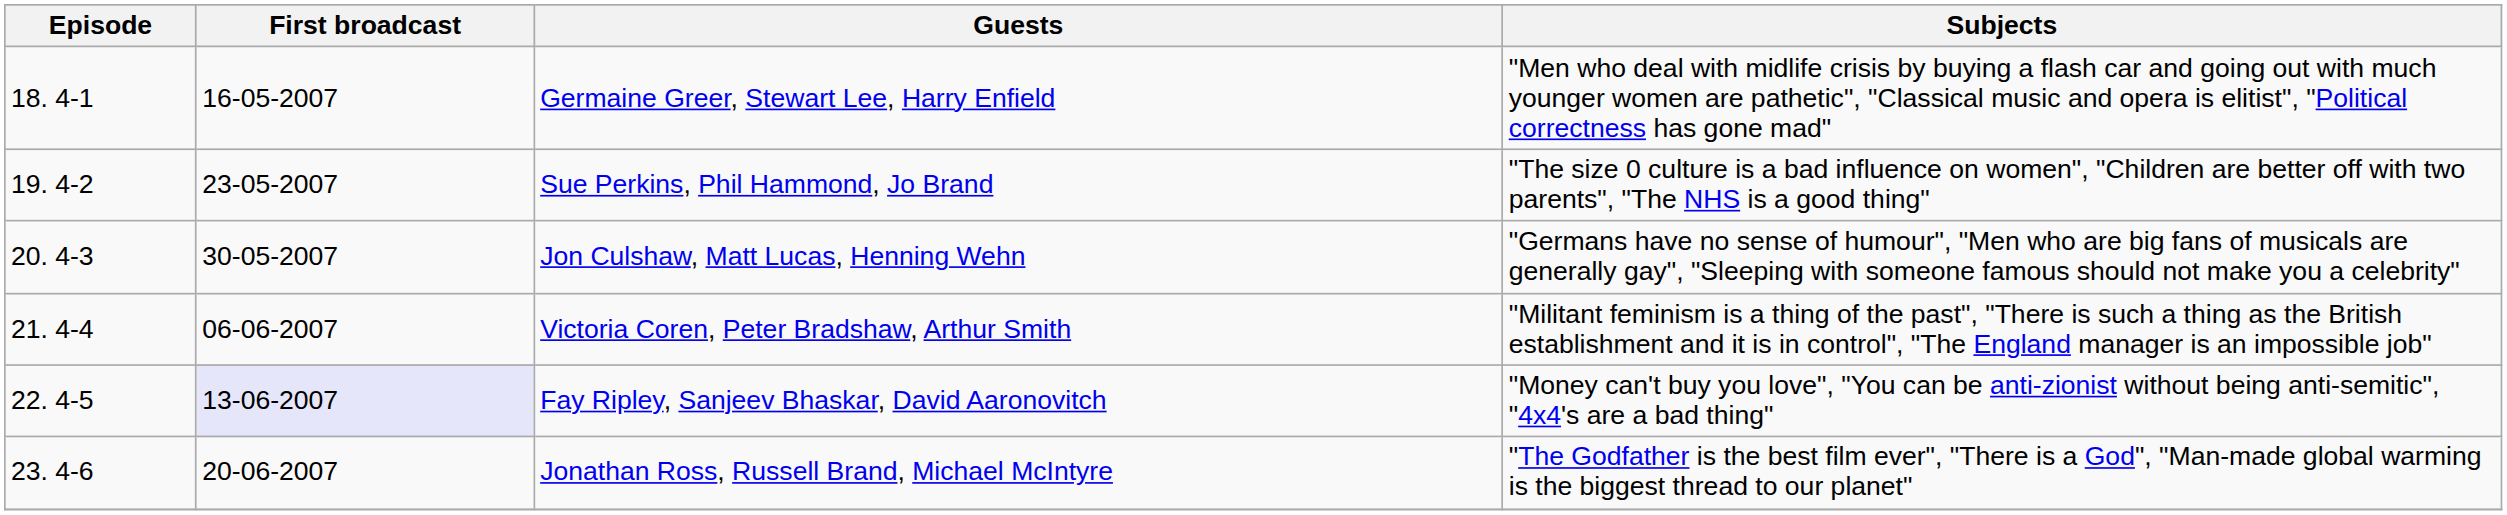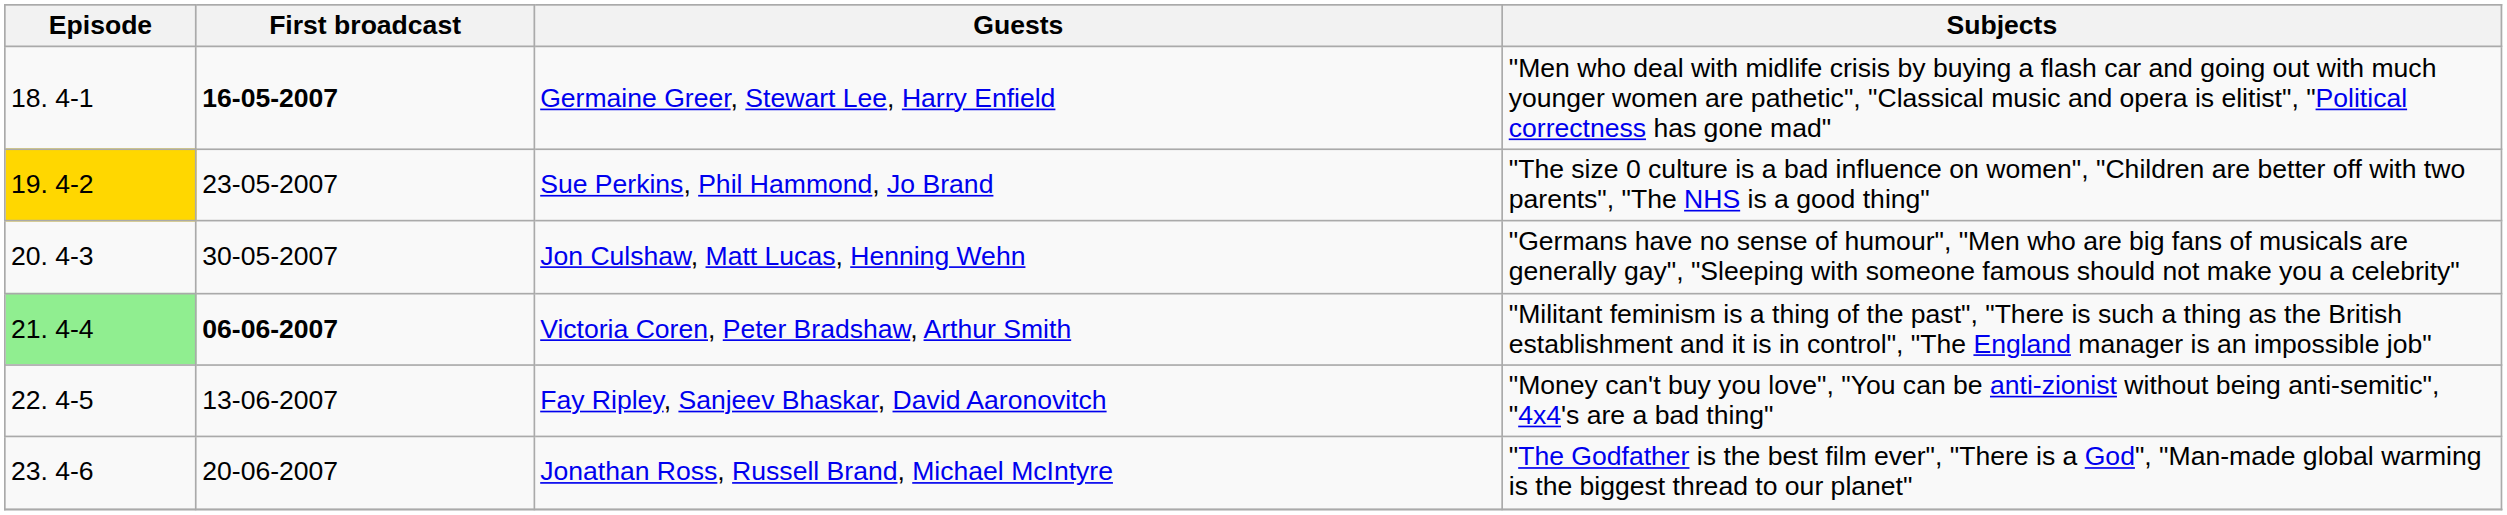(270, 97) normal -> (270, 97) bold
(52, 184) no background -> (52, 184) gold background
(52, 328) no background -> (52, 328) lightgreen background
(270, 328) normal -> (270, 328) bold
(270, 400) lavender background -> (270, 400) no background
